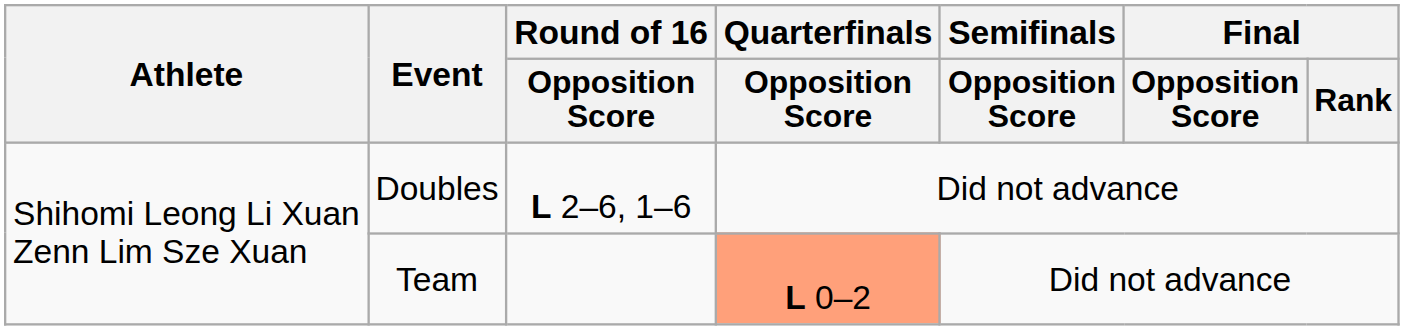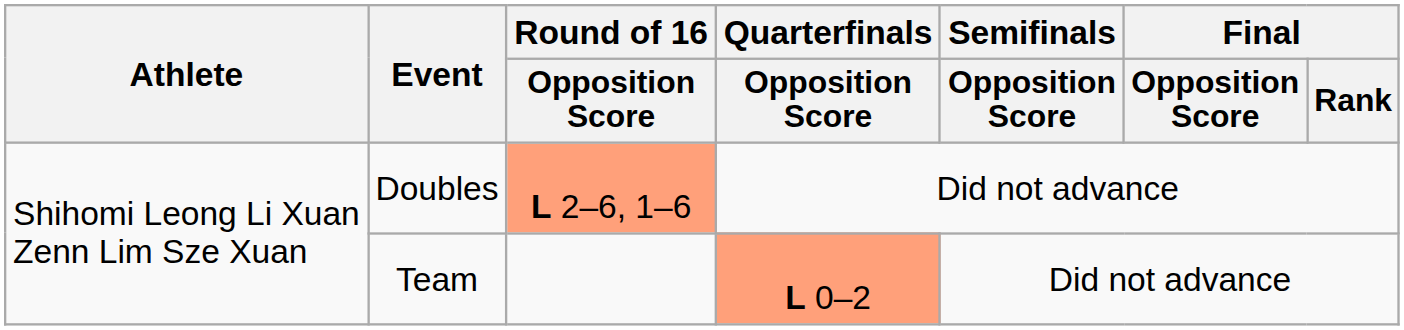(611, 207) no background -> (611, 207) lightsalmon background
